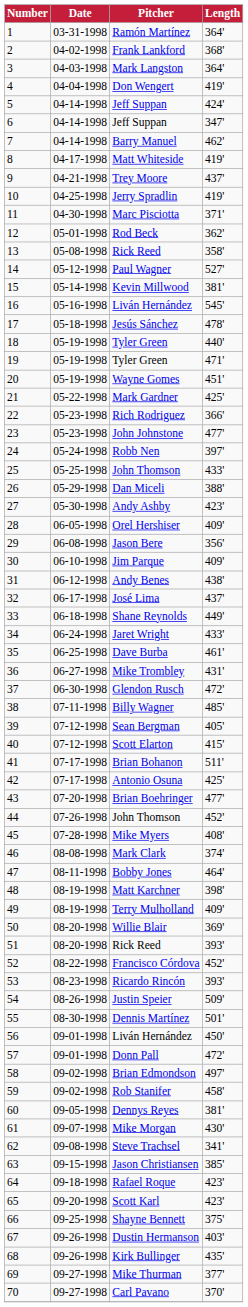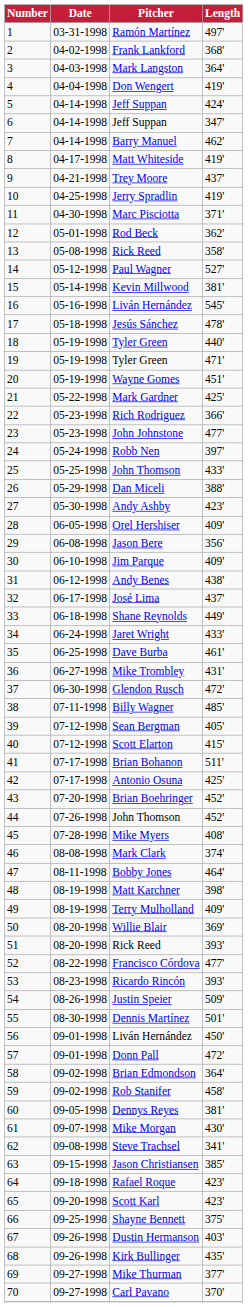(215, 31) 364' -> (215, 31) 497'
(215, 799) 477' -> (215, 799) 452'
(215, 963) 452' -> (215, 963) 477'
(215, 1073) 497' -> (215, 1073) 364'
